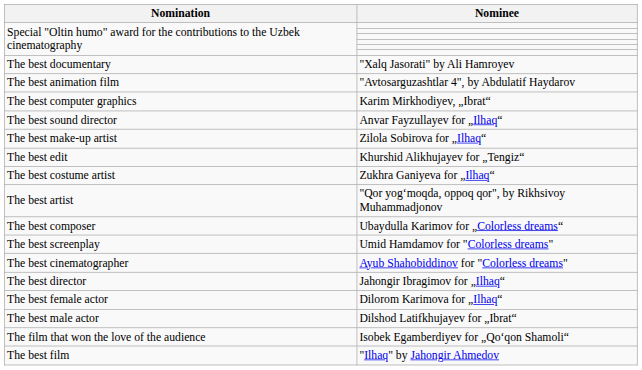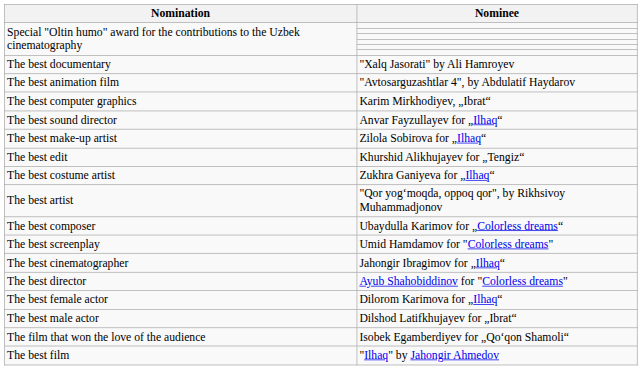(464, 262) Ayub Shahobiddinov for "Colorless dreams" -> (432, 262) Jahongir Ibragimov for „Ilhaq“
(432, 281) Jahongir Ibragimov for „Ilhaq“ -> (464, 281) Ayub Shahobiddinov for "Colorless dreams"
